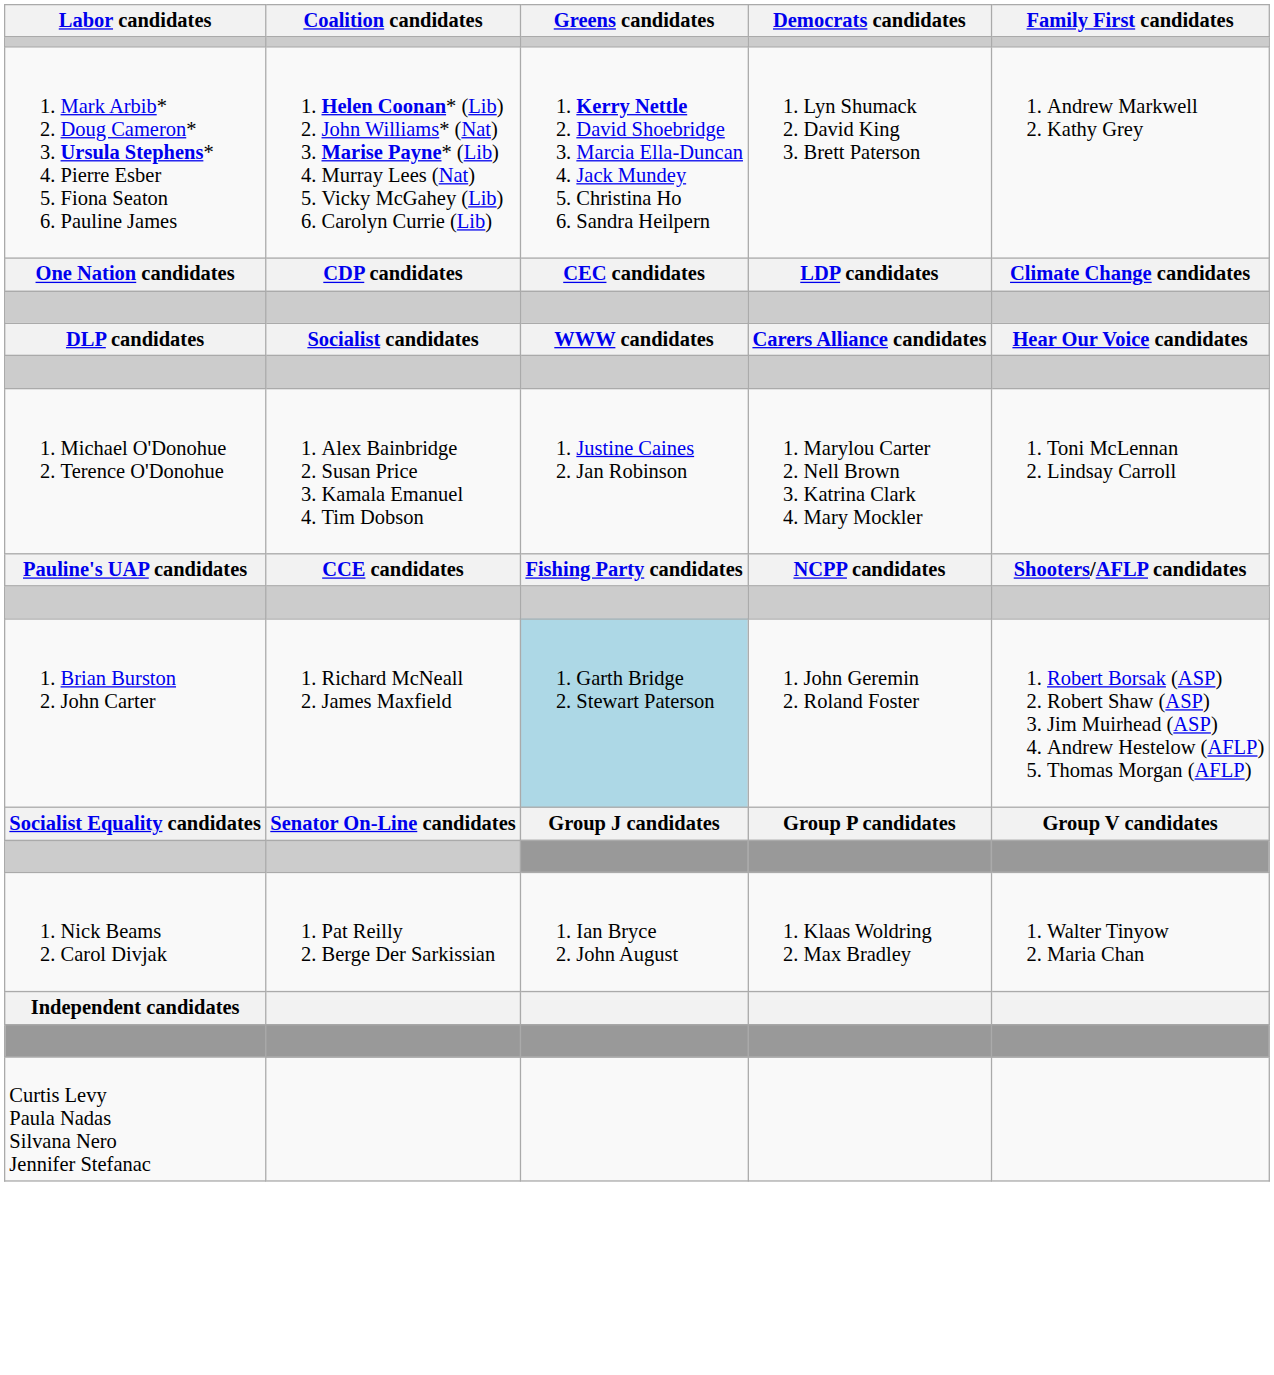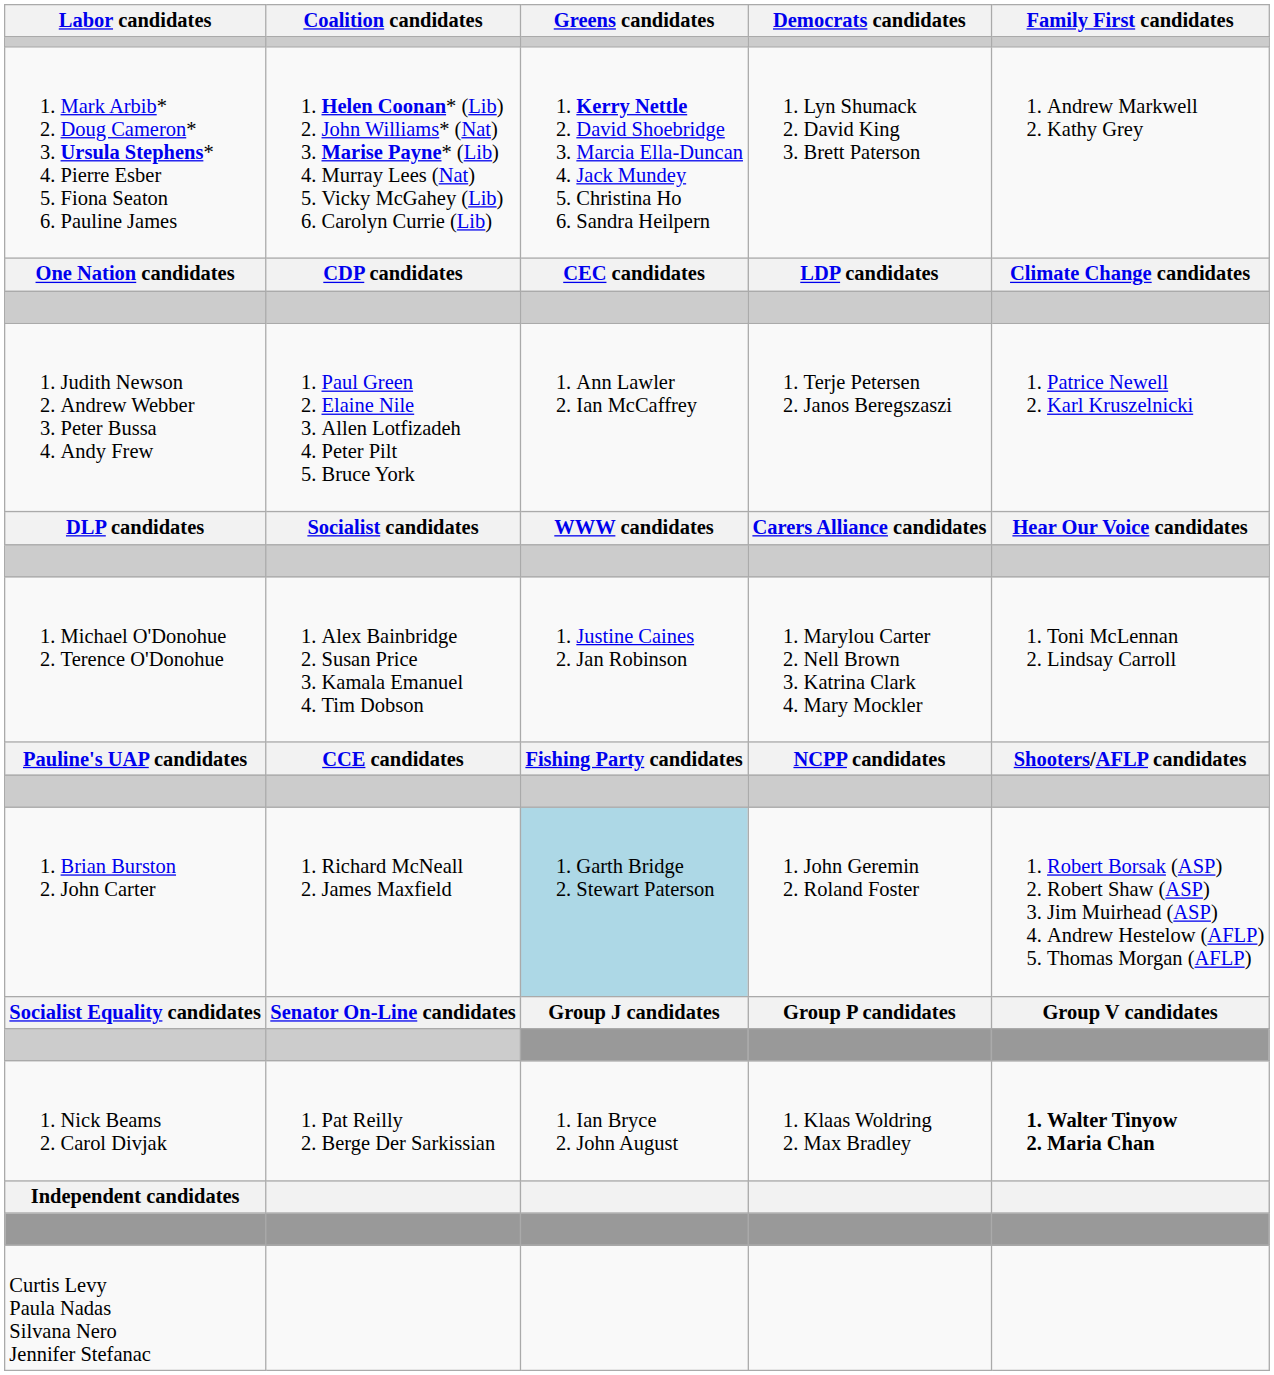+ row: (135, 418)
(1130, 944) normal -> (1130, 1132) bold
